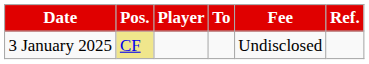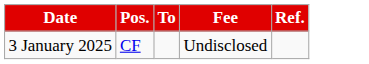- column: (181, 17)
(130, 44) khaki background -> (130, 44) no background
